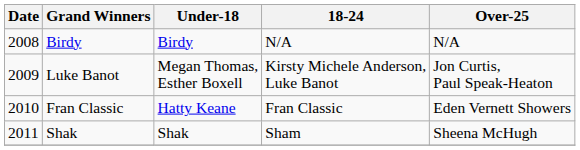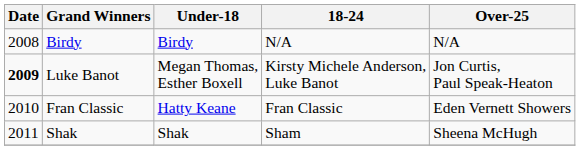(24, 74) normal -> (24, 74) bold
